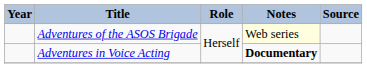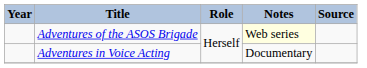(281, 53) bold -> (279, 53) normal
